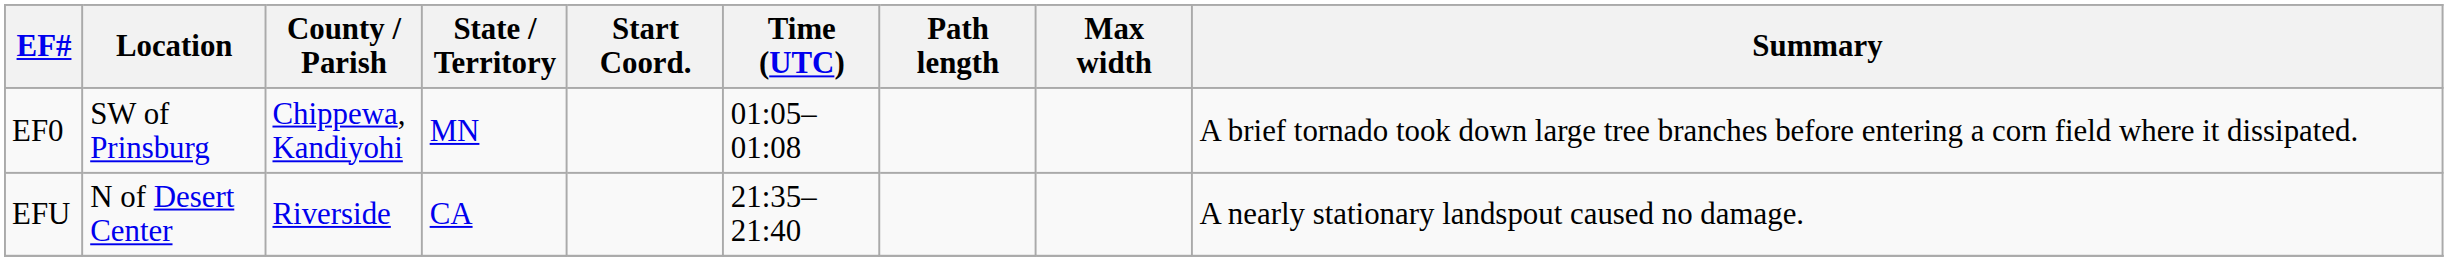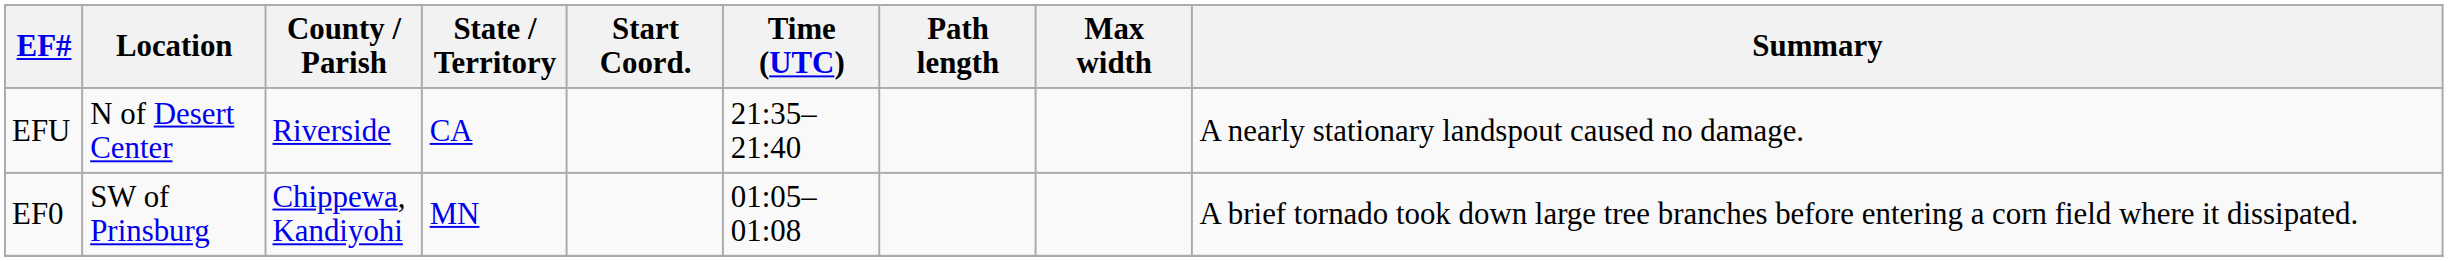rows swapped: (41, 213) <-> (38, 130)
